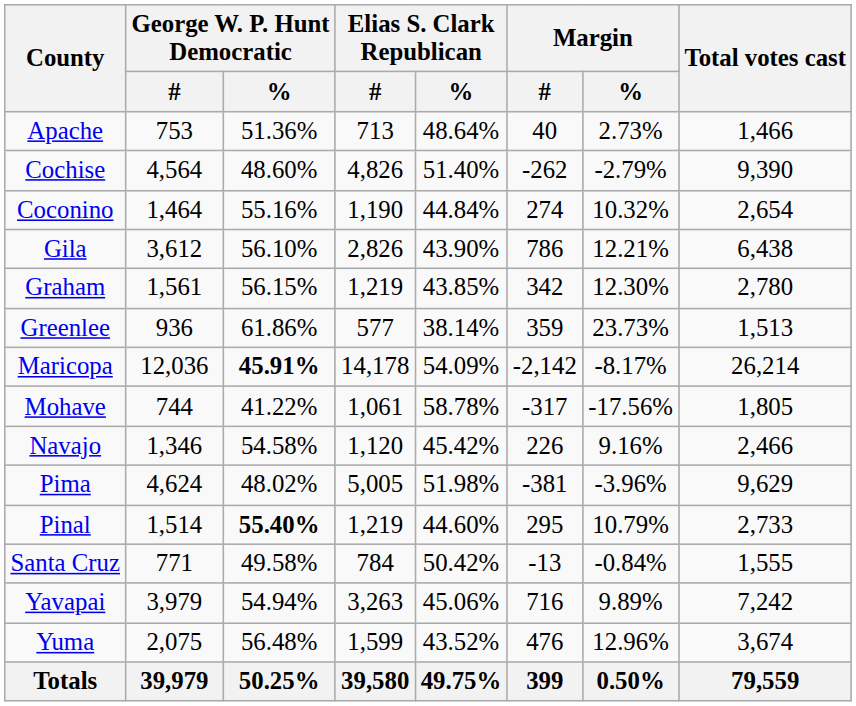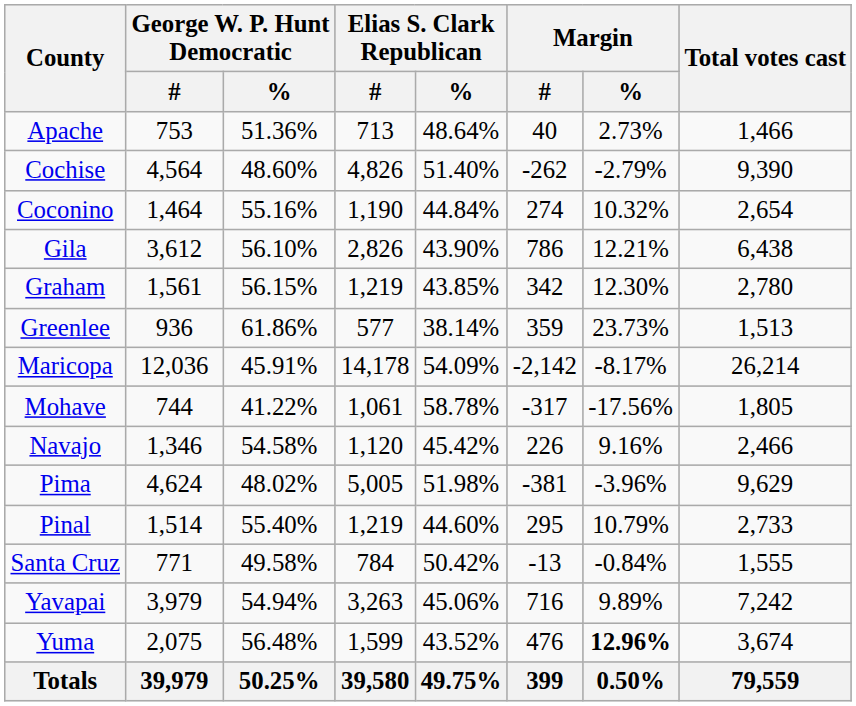(279, 366) bold -> (279, 366) normal
(279, 524) bold -> (279, 524) normal
(631, 642) normal -> (631, 642) bold
